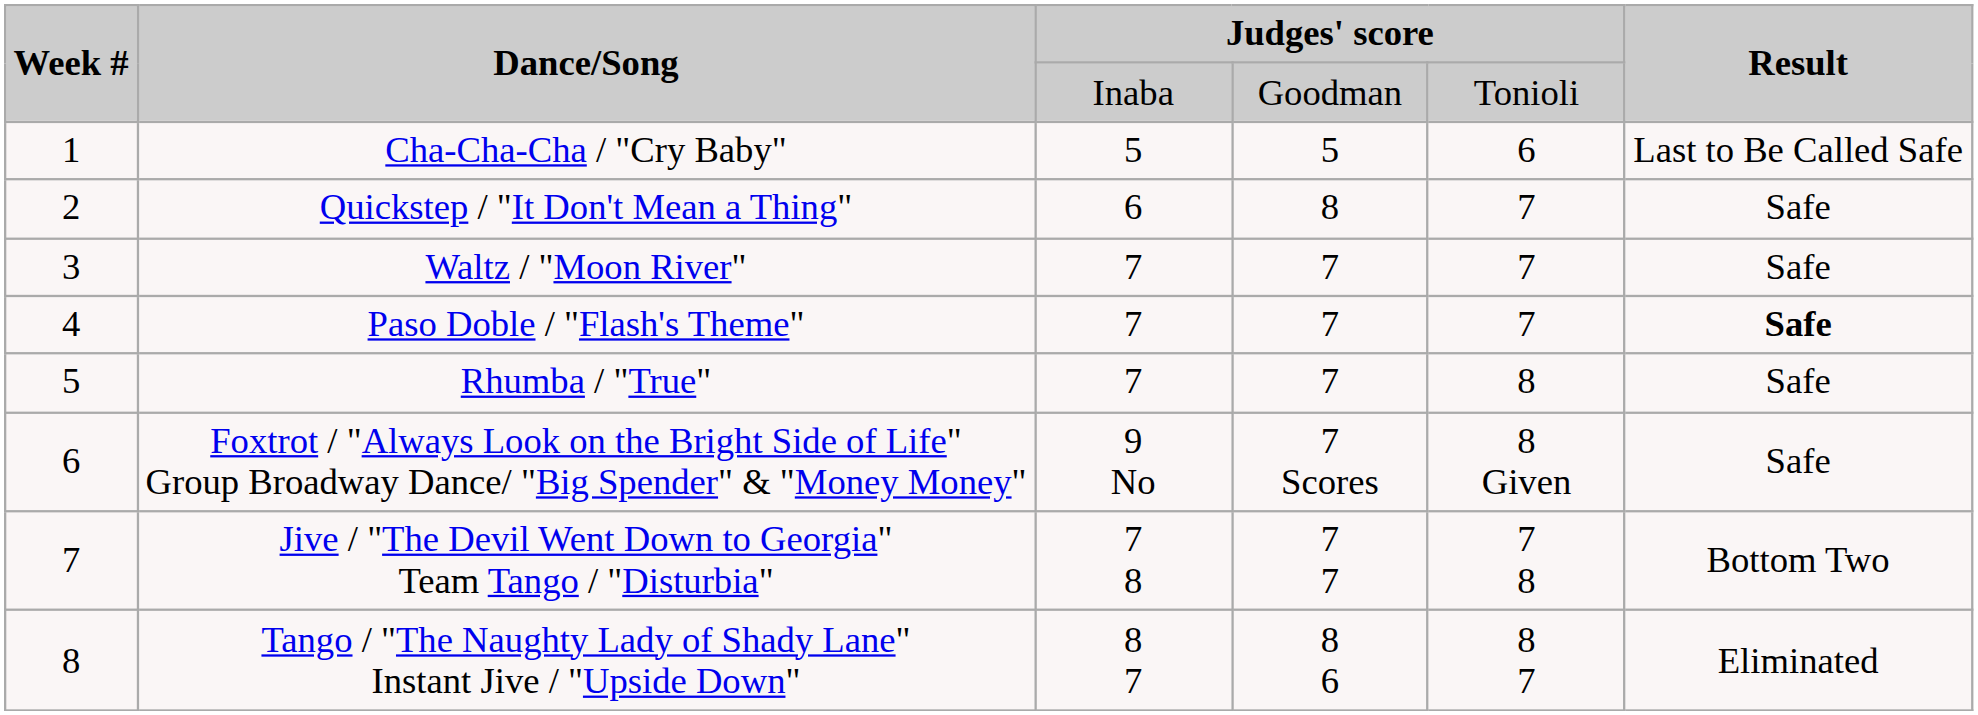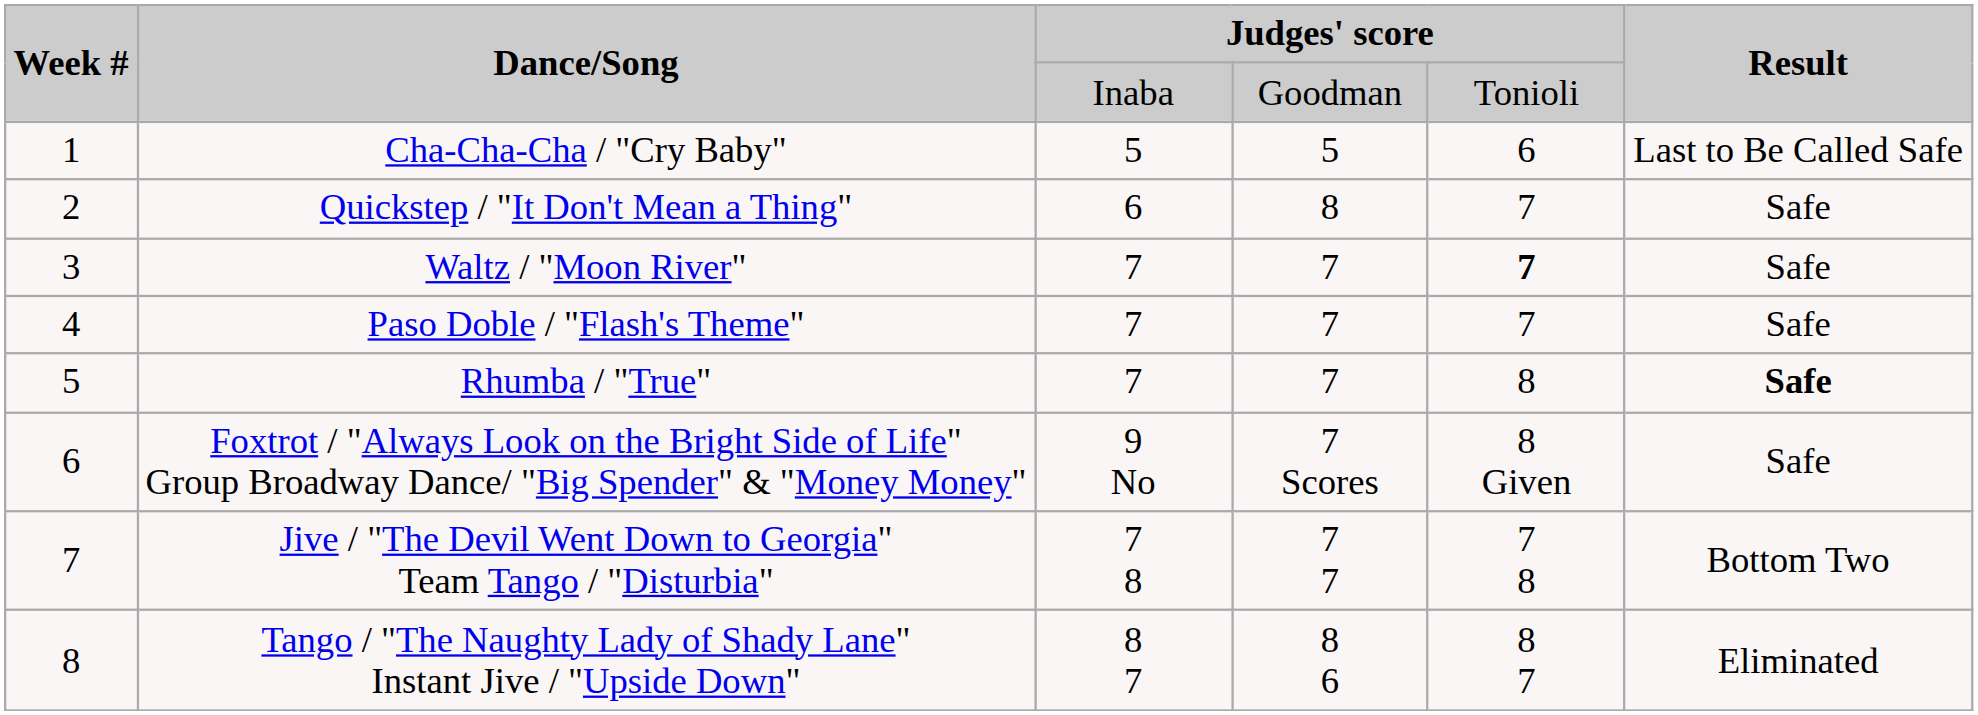(1526, 265) normal -> (1526, 265) bold
(1798, 324) bold -> (1798, 324) normal
(1798, 382) normal -> (1798, 382) bold
